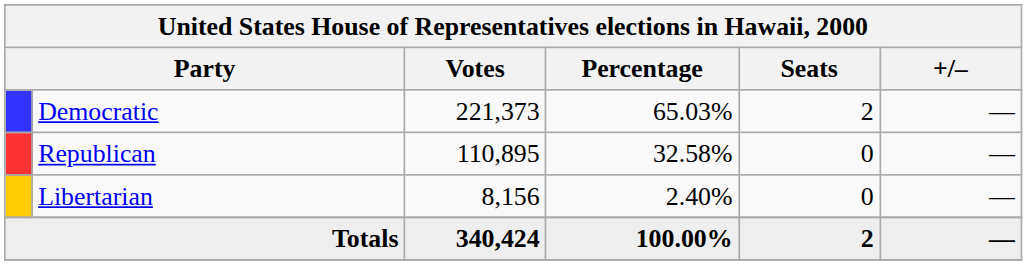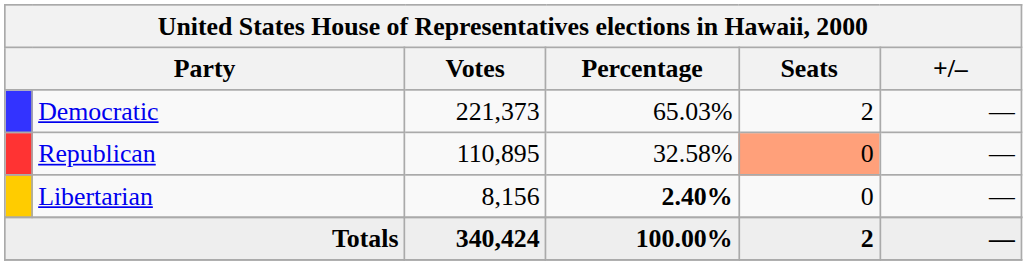(867, 153) no background -> (867, 153) lightsalmon background
(699, 196) normal -> (697, 196) bold
